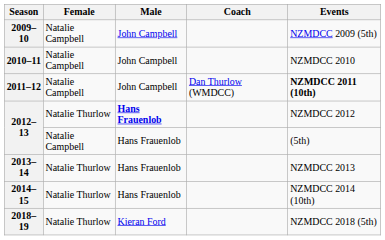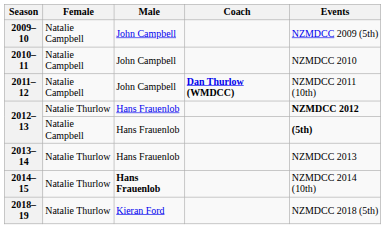(215, 87) normal -> (215, 87) bold
(323, 87) bold -> (324, 87) normal
(140, 114) bold -> (148, 108) normal
(323, 114) normal -> (325, 108) bold
(300, 141) normal -> (302, 130) bold
(149, 195) normal -> (138, 183) bold
